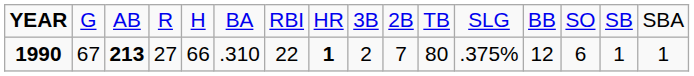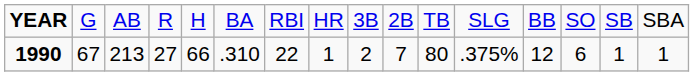(127, 53) bold -> (127, 53) normal
(329, 53) bold -> (329, 53) normal
